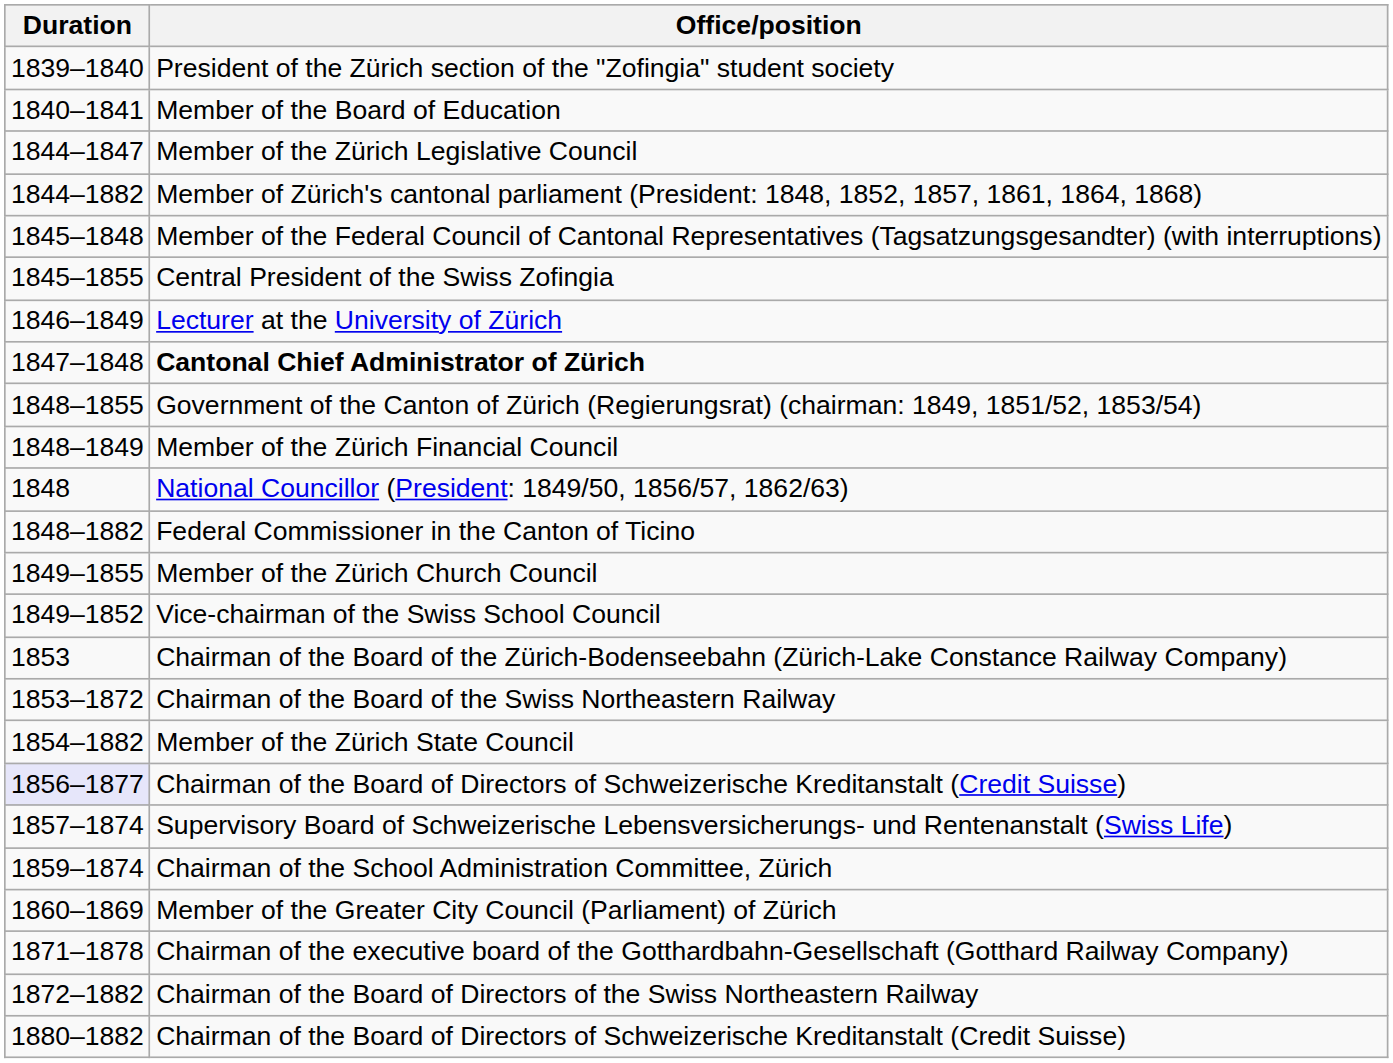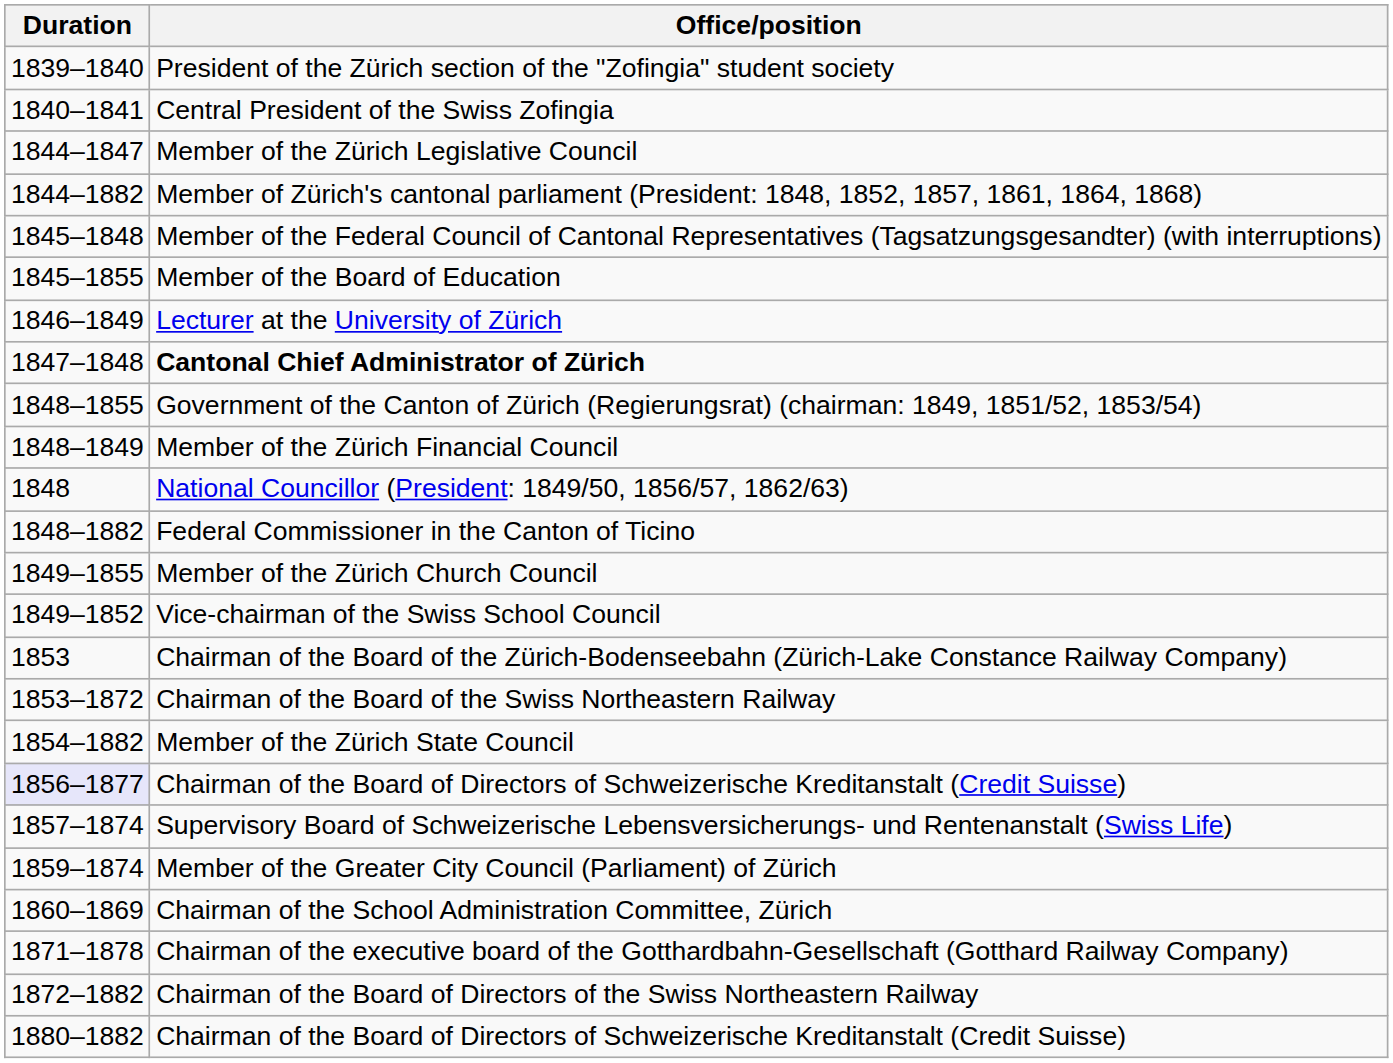(358, 109) Member of the Board of Education -> (385, 109) Central President of the Swiss Zofingia
(385, 278) Central President of the Swiss Zofingia -> (358, 278) Member of the Board of Education
(494, 868) Chairman of the School Administration Committee, Zürich -> (496, 868) Member of the Greater City Council (Parliament) of Zürich
(496, 910) Member of the Greater City Council (Parliament) of Zürich -> (494, 910) Chairman of the School Administration Committee, Zürich
